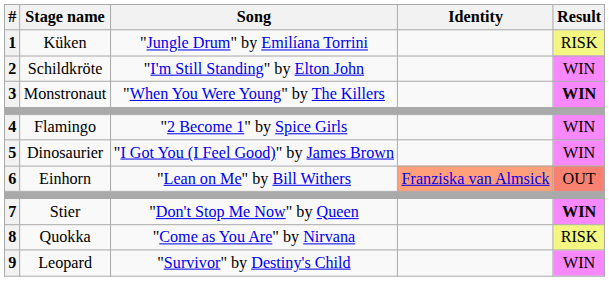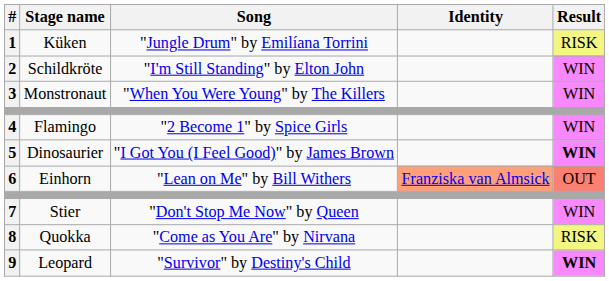(579, 94) bold -> (579, 94) normal
(579, 152) normal -> (579, 152) bold
(579, 211) bold -> (579, 211) normal
(579, 262) normal -> (579, 262) bold
